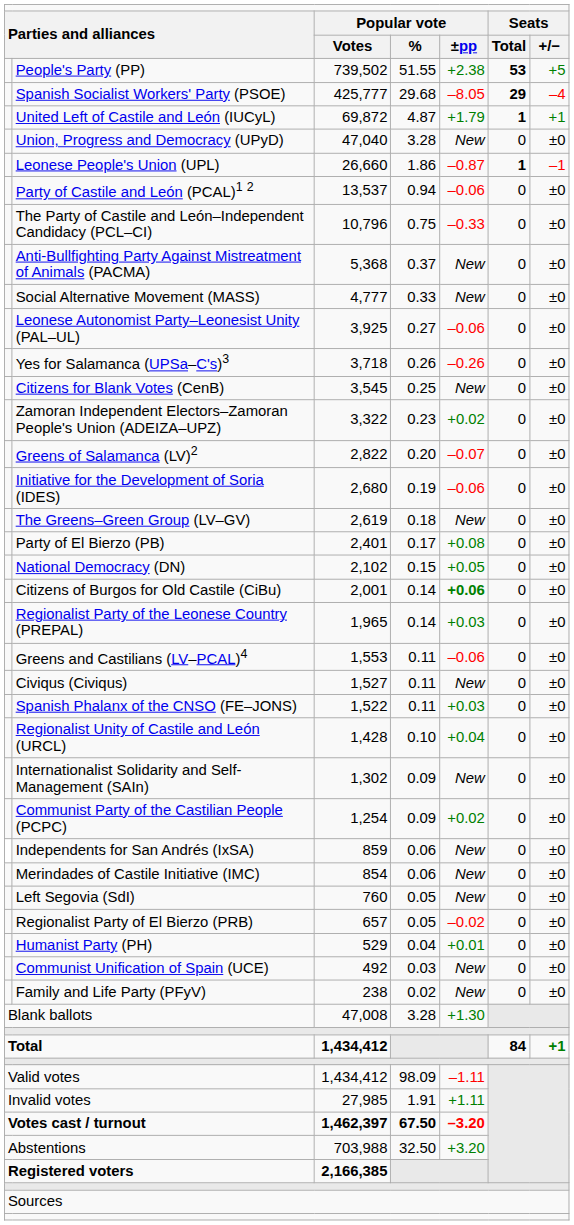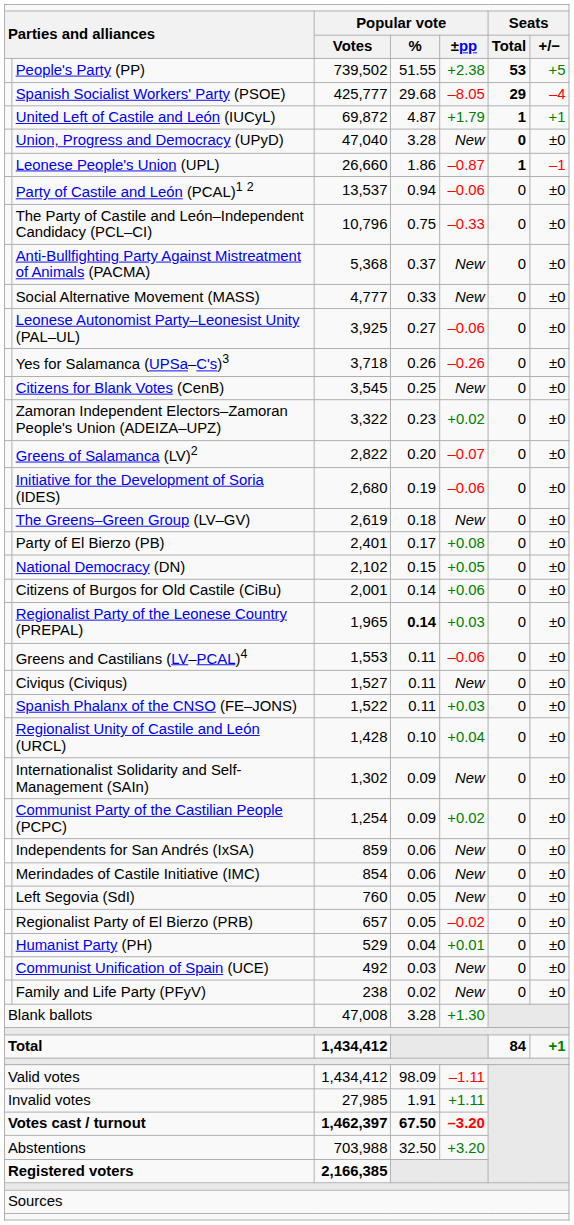(522, 141) normal -> (522, 141) bold
(466, 590) bold -> (466, 590) normal
(422, 622) normal -> (422, 622) bold
